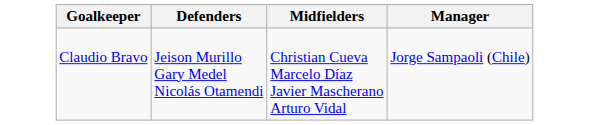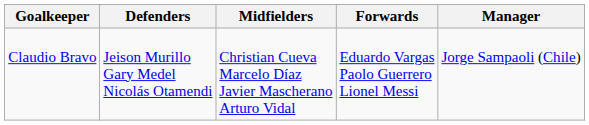+ column: (387, 16)
